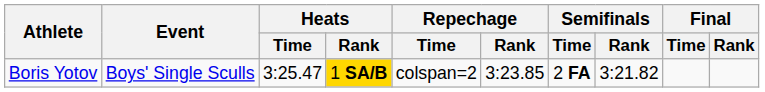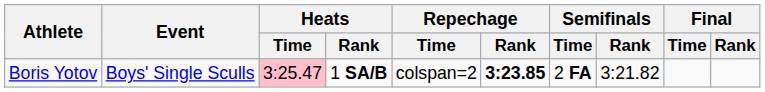(292, 73) no background -> (292, 73) pink background
(359, 73) gold background -> (359, 73) no background
(515, 73) normal -> (515, 73) bold
